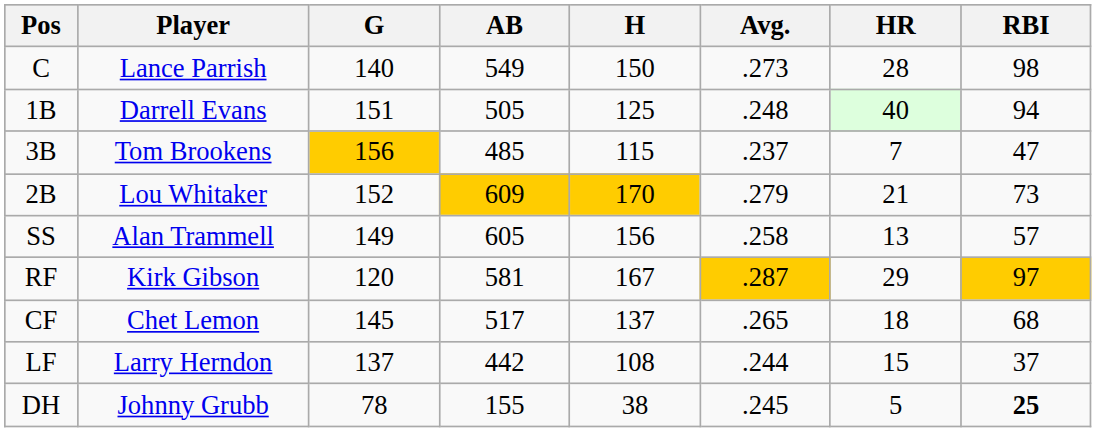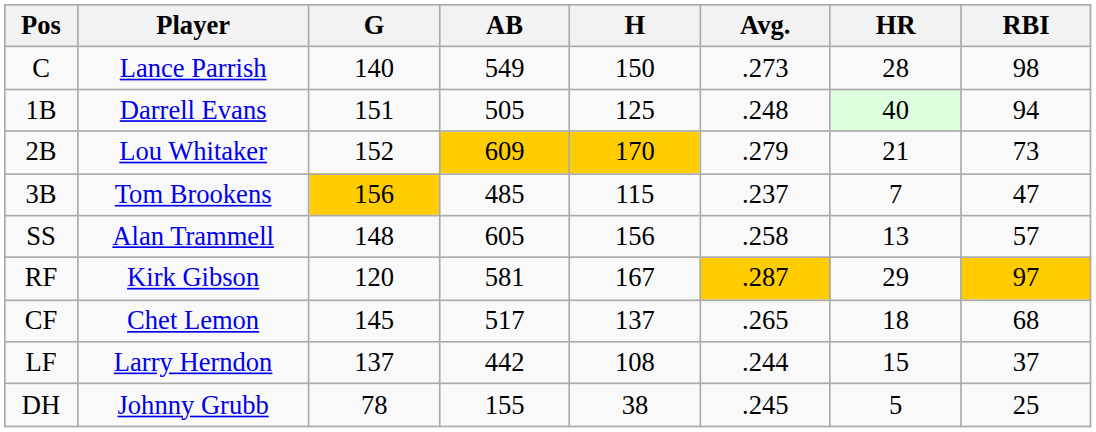rows swapped: (41, 194) <-> (41, 151)
(374, 236) 149 -> (374, 236) 148
(1026, 404) bold -> (1026, 404) normal
